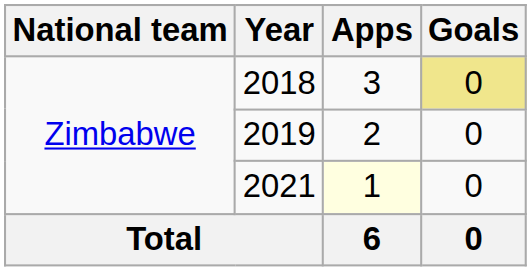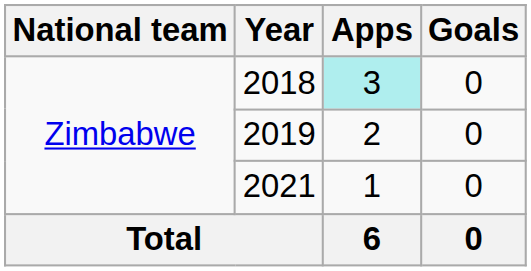(372, 82) no background -> (372, 82) paleturquoise background
(474, 82) khaki background -> (474, 82) no background
(372, 186) lightyellow background -> (372, 186) no background
